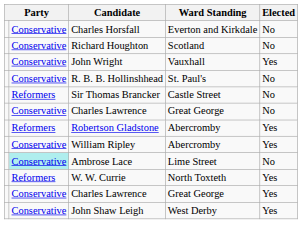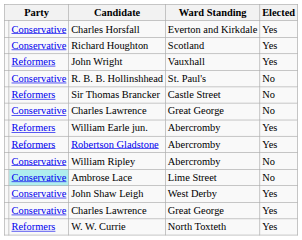(269, 29) No -> (270, 29) Yes
(269, 45) No -> (270, 45) Yes
(39, 62) Conservative -> (33, 62) Reformers
+ row: (110, 128)
(270, 144) Yes -> (269, 161) No
rows swapped: (107, 210) <-> (98, 177)
